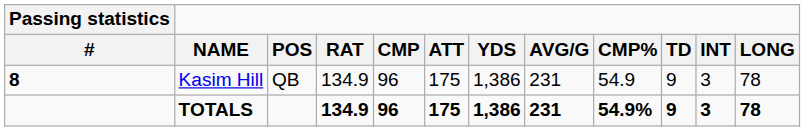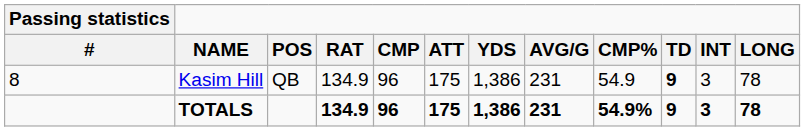(14, 79) bold -> (14, 79) normal
(671, 79) normal -> (671, 79) bold
